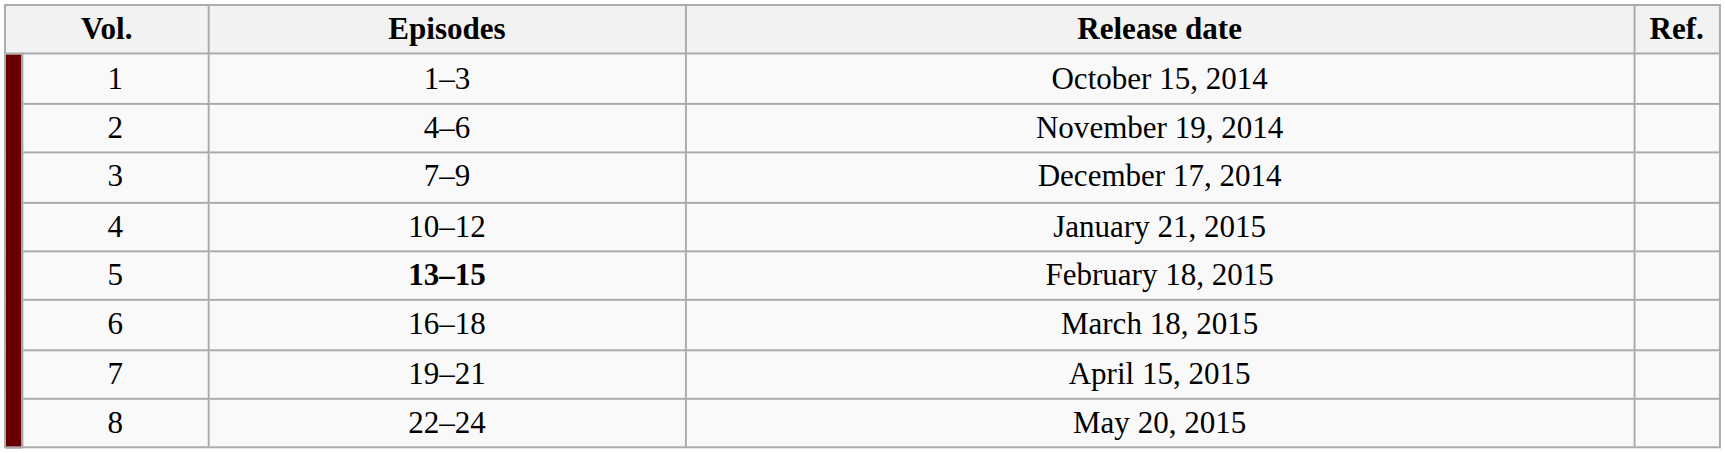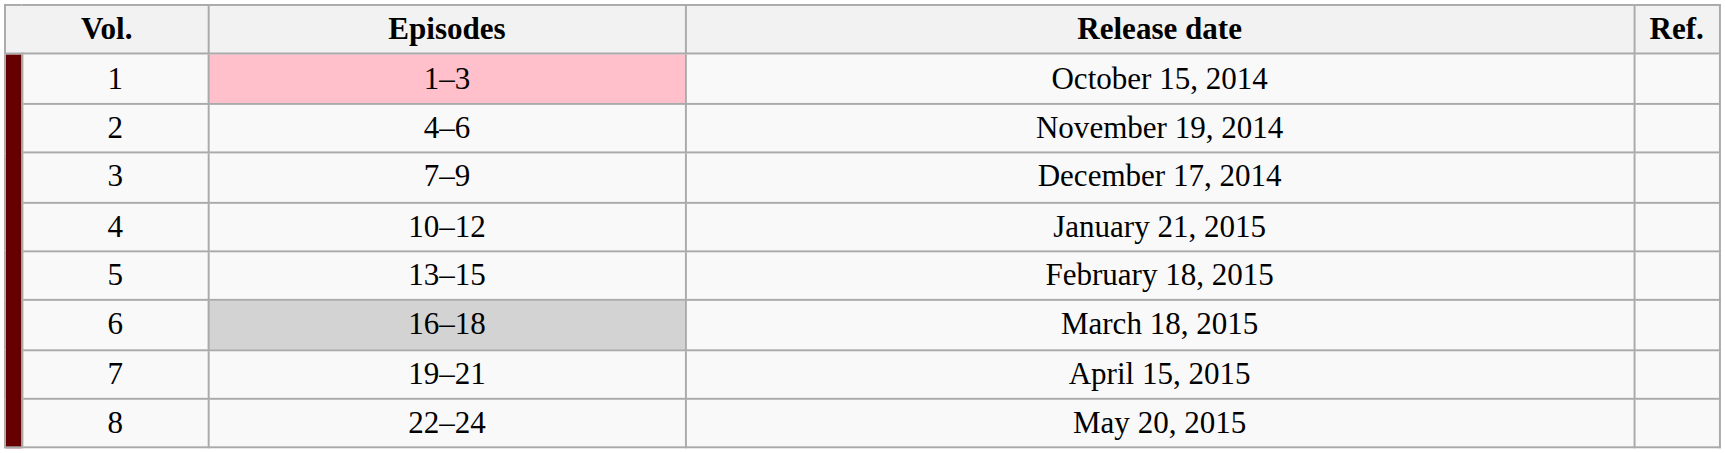(447, 78) no background -> (447, 78) pink background
(447, 275) bold -> (447, 275) normal
(447, 324) no background -> (447, 324) lightgrey background
